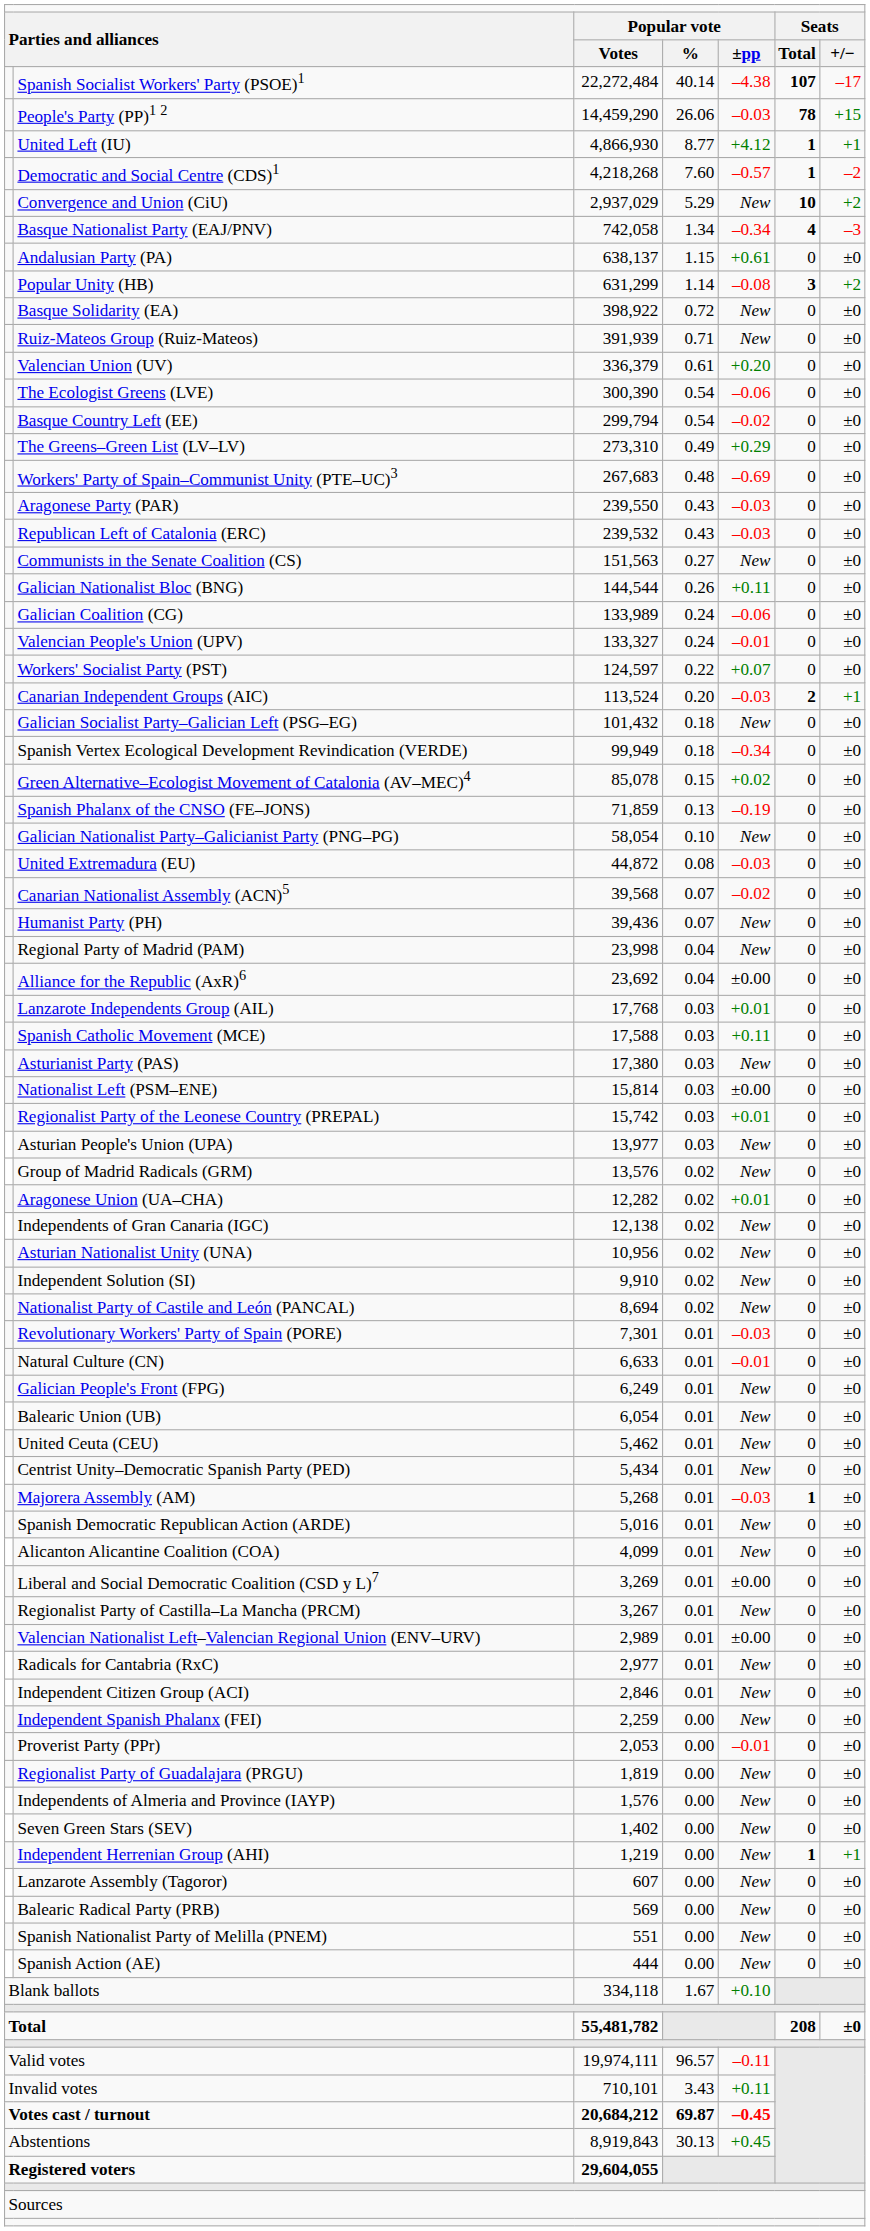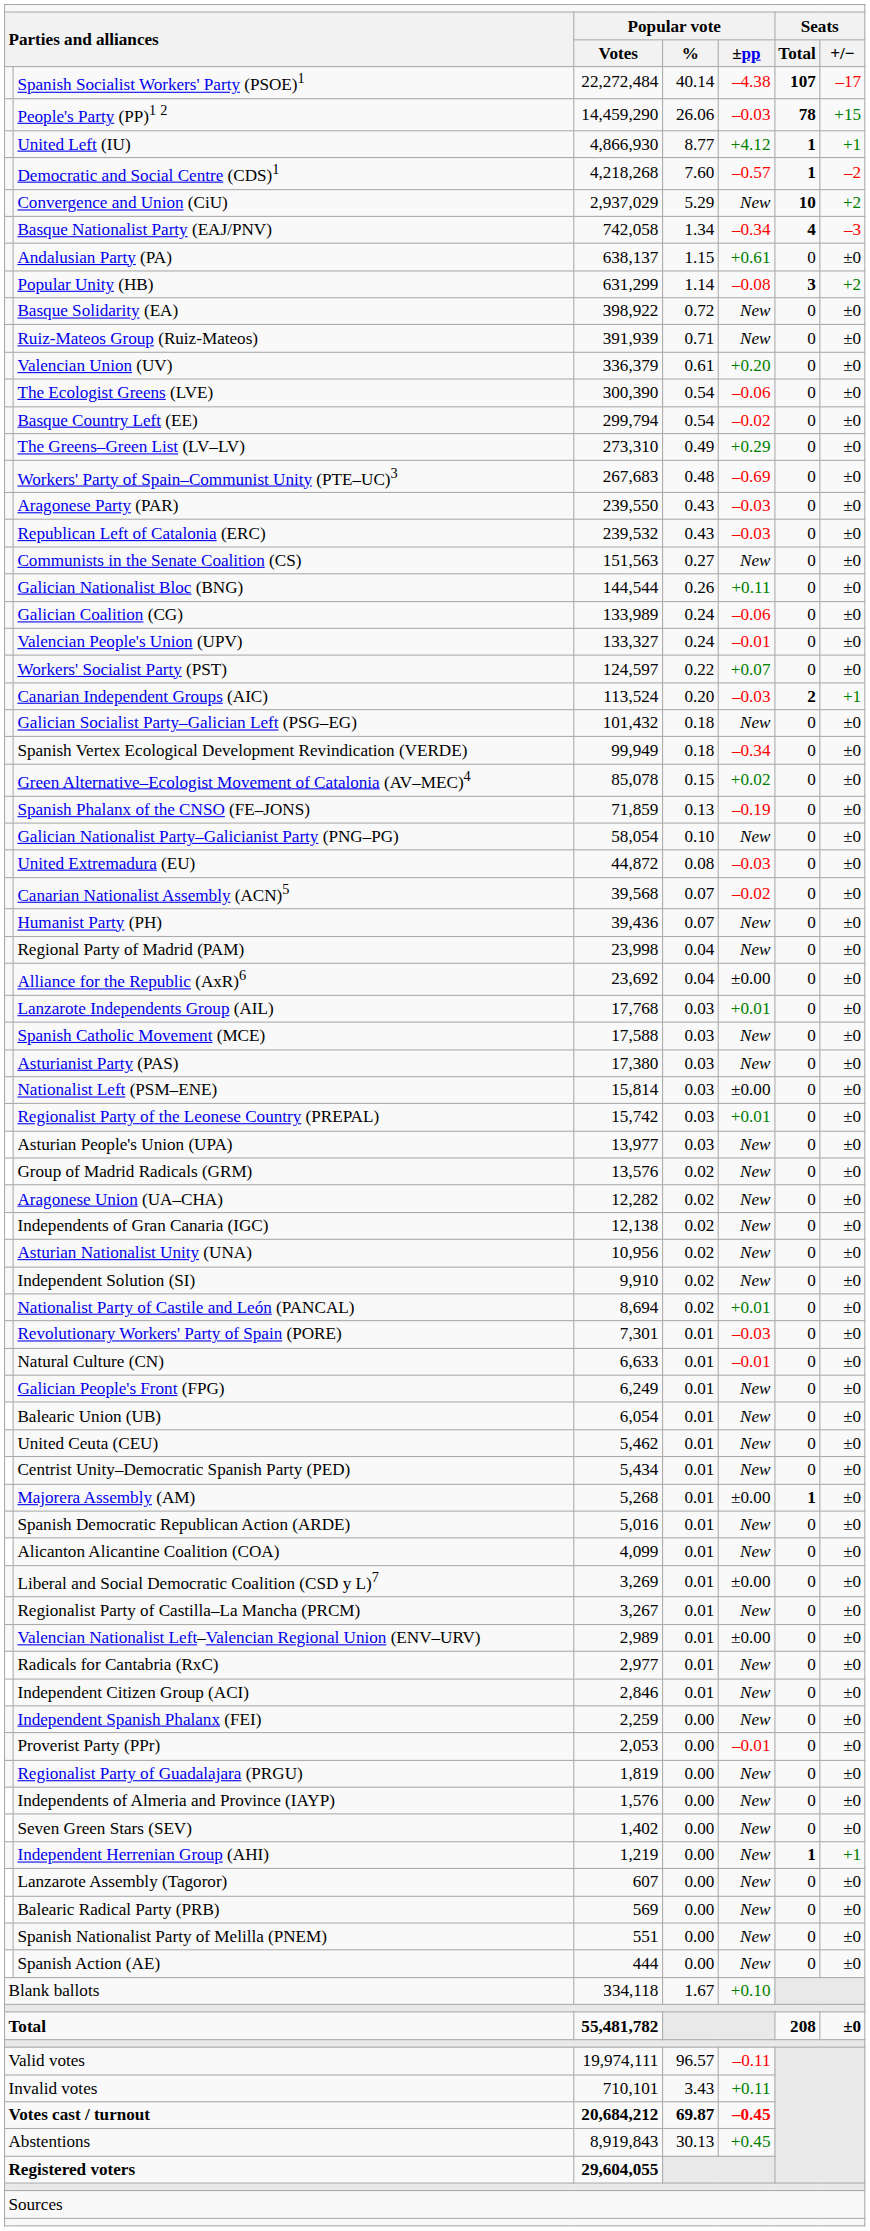(751, 1035) +0.11 -> (755, 1035) New
(751, 1198) +0.01 -> (755, 1198) New
(755, 1307) New -> (751, 1307) +0.01
(751, 1497) –0.03 -> (751, 1497) ±0.00
